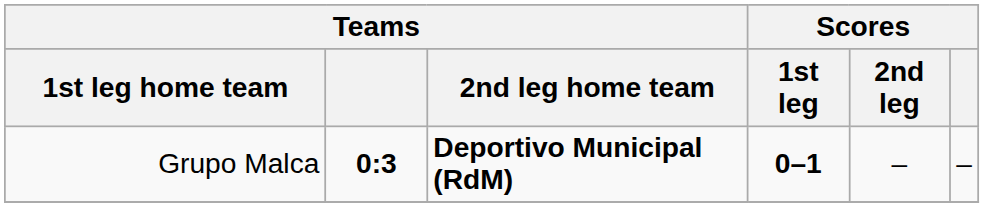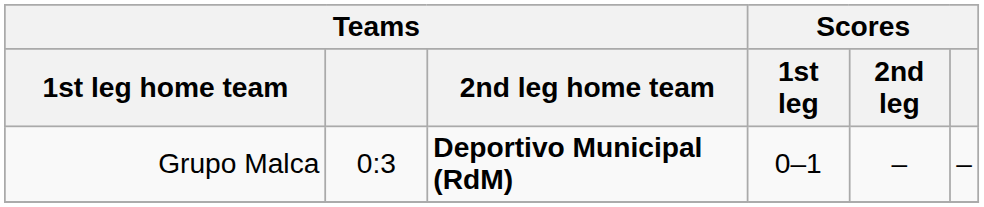(376, 163) bold -> (376, 163) normal
(798, 163) bold -> (798, 163) normal
